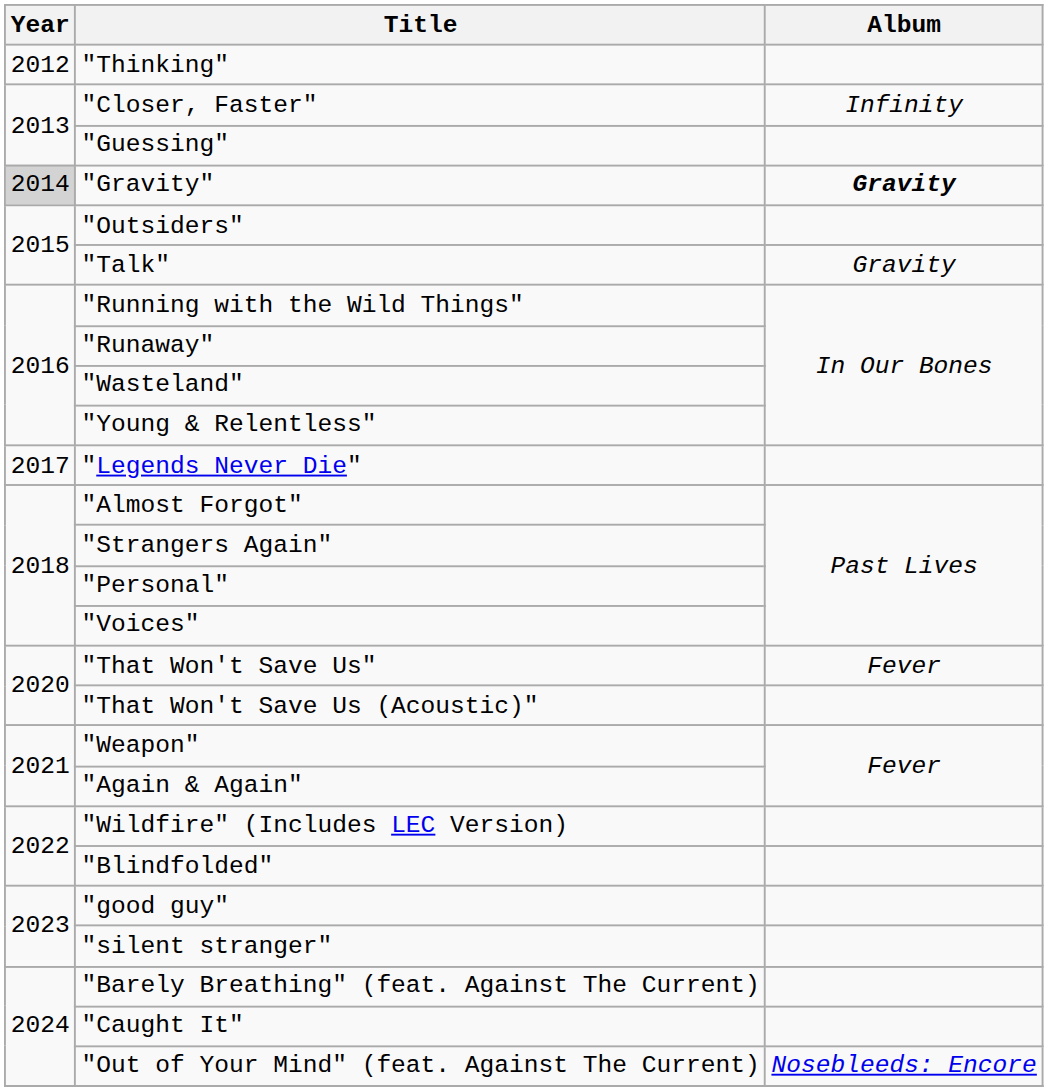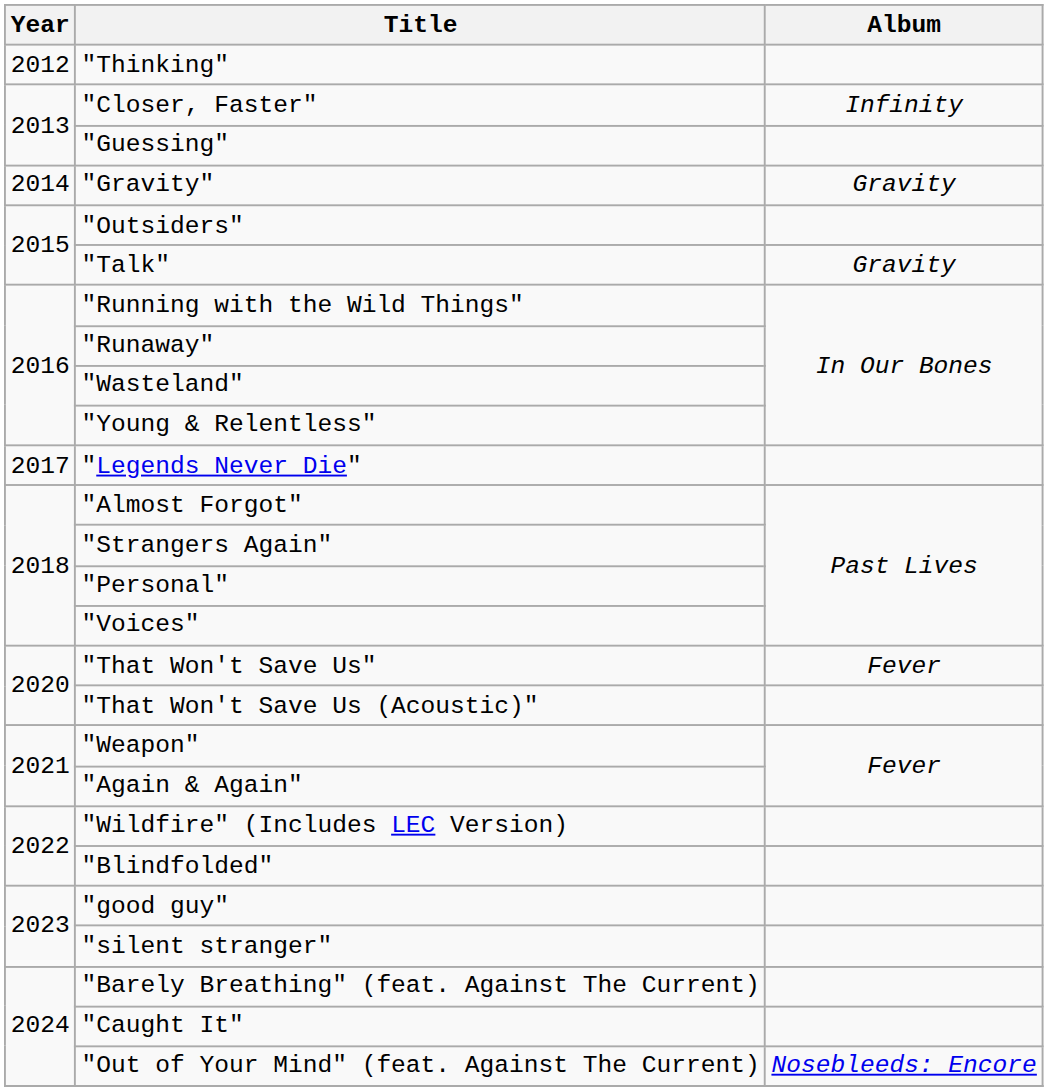(40, 185) lightgrey background -> (40, 185) no background
(904, 185) bold -> (904, 185) normal
